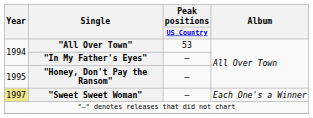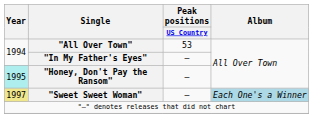(16, 77) no background -> (16, 77) paleturquoise background
(260, 95) no background -> (260, 95) lightblue background
